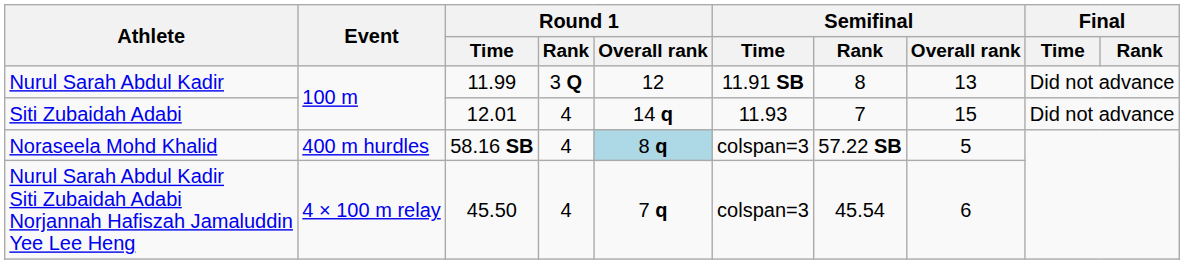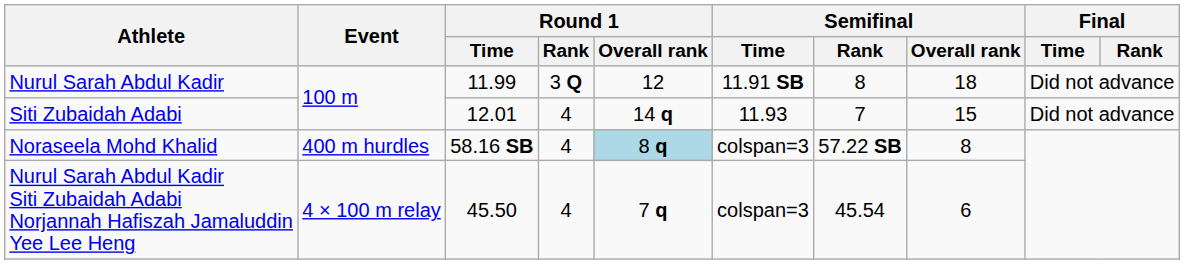(966, 82) 13 -> (966, 82) 18
(966, 146) 5 -> (966, 146) 8
